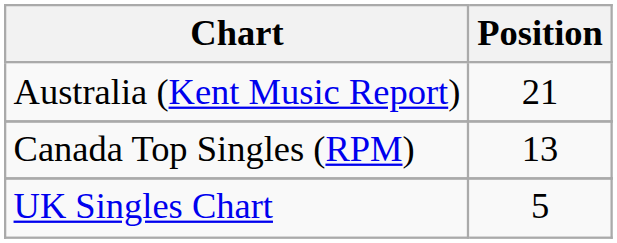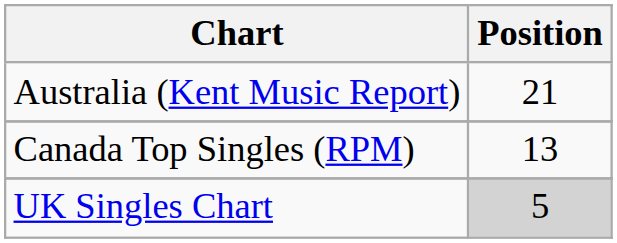(540, 206) no background -> (540, 206) lightgrey background
